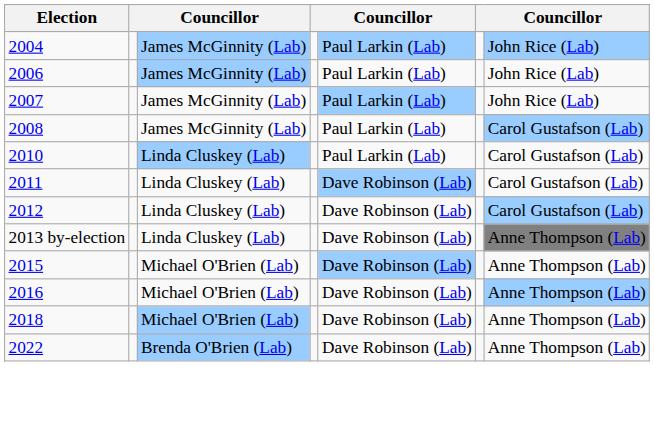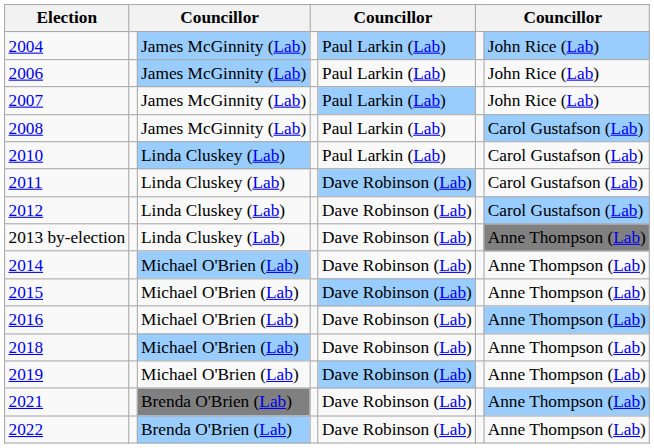+ row: (26, 264)
+ row: (26, 374)
+ row: (26, 401)
